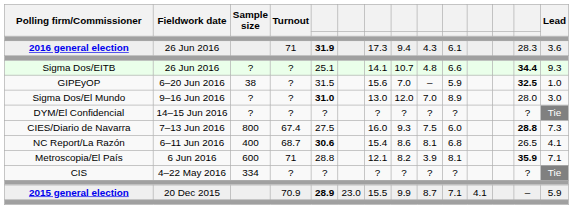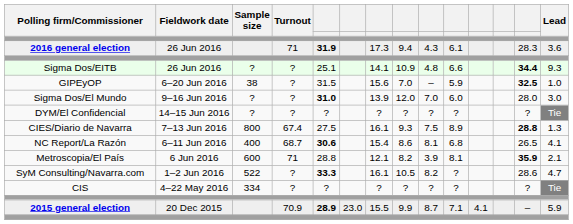(404, 68) 10.7 -> (405, 68) 10.9
(378, 98) 13.0 -> (379, 98) 13.9
(455, 98) 8.9 -> (456, 98) 6.0
(378, 128) 16.0 -> (379, 128) 16.1
(455, 128) 6.0 -> (456, 128) 8.9
(555, 128) 7.3 -> (555, 128) 1.3
(555, 158) 7.1 -> (555, 158) 2.1
+ row: (80, 173)
